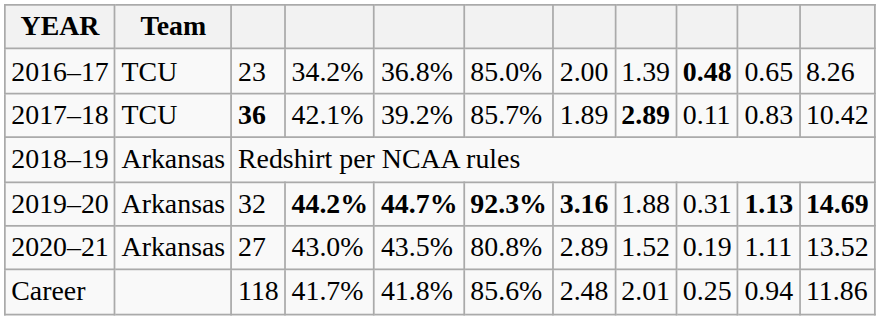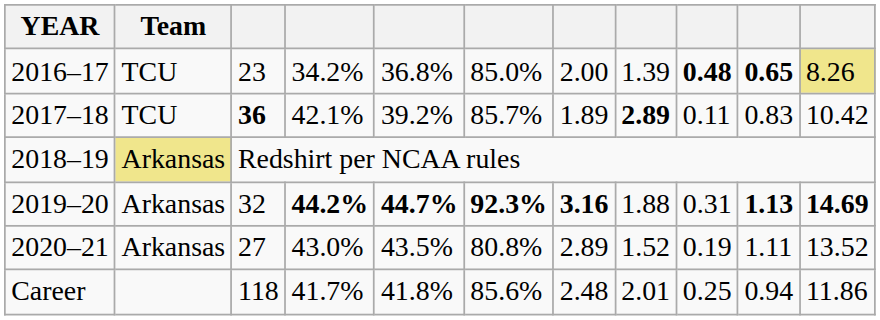(769, 70) normal -> (769, 70) bold
(830, 70) no background -> (830, 70) khaki background
(173, 159) no background -> (173, 159) khaki background
